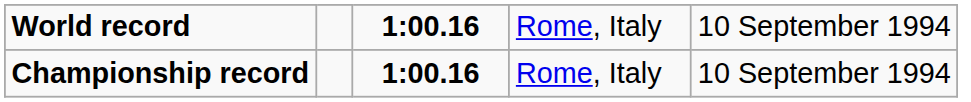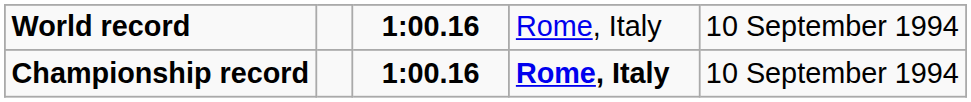(589, 73) normal -> (593, 73) bold
